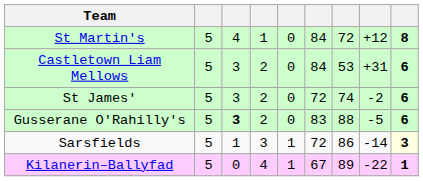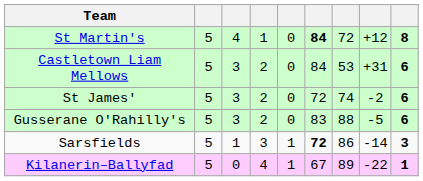(318, 38) normal -> (318, 38) bold
(236, 120) bold -> (236, 120) normal
(318, 143) normal -> (318, 143) bold
(405, 143) lightyellow background -> (405, 143) no background
